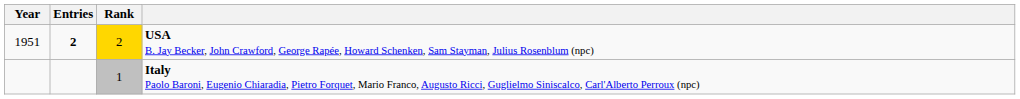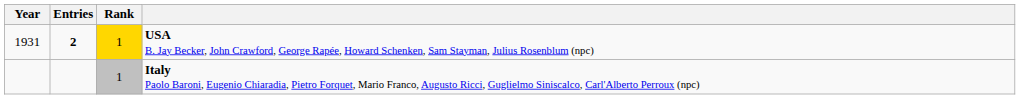(27, 42) 1951 -> (27, 42) 1931
(119, 42) 2 -> (119, 42) 1
